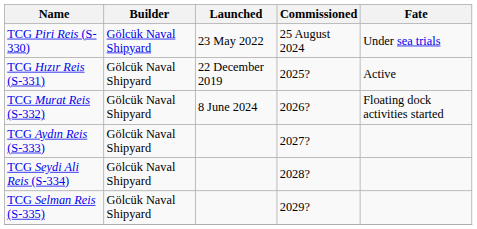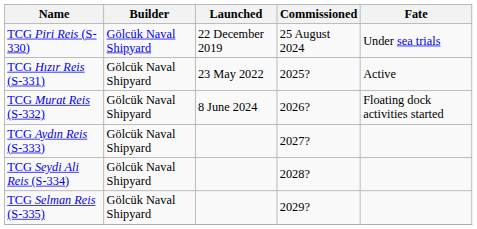(231, 40) 23 May 2022 -> (231, 40) 22 December 2019
(231, 74) 22 December 2019 -> (231, 74) 23 May 2022
